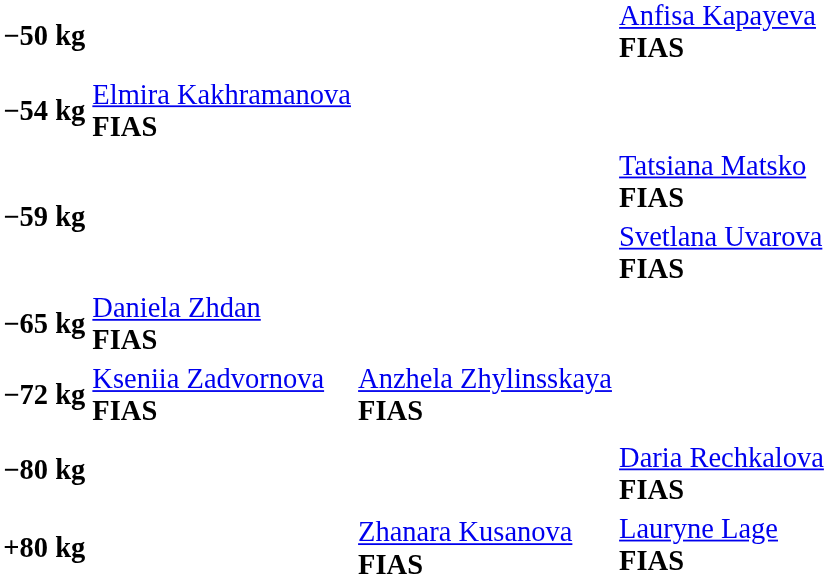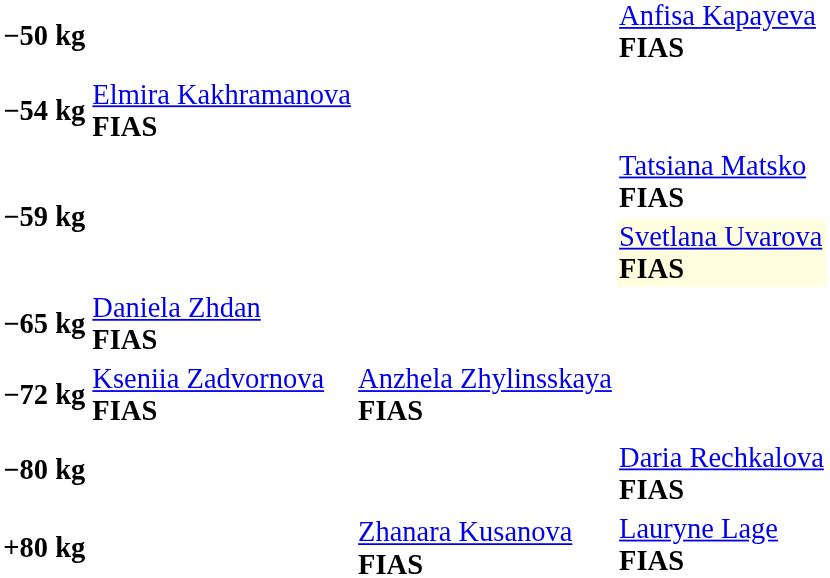(721, 252) no background -> (721, 252) lightyellow background
